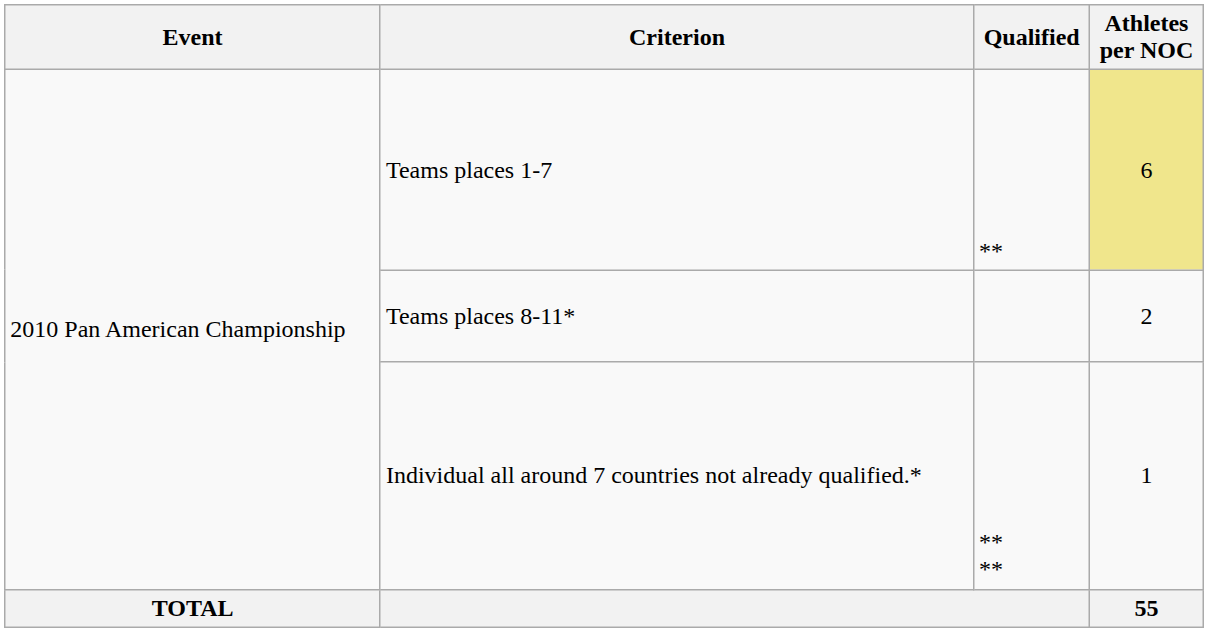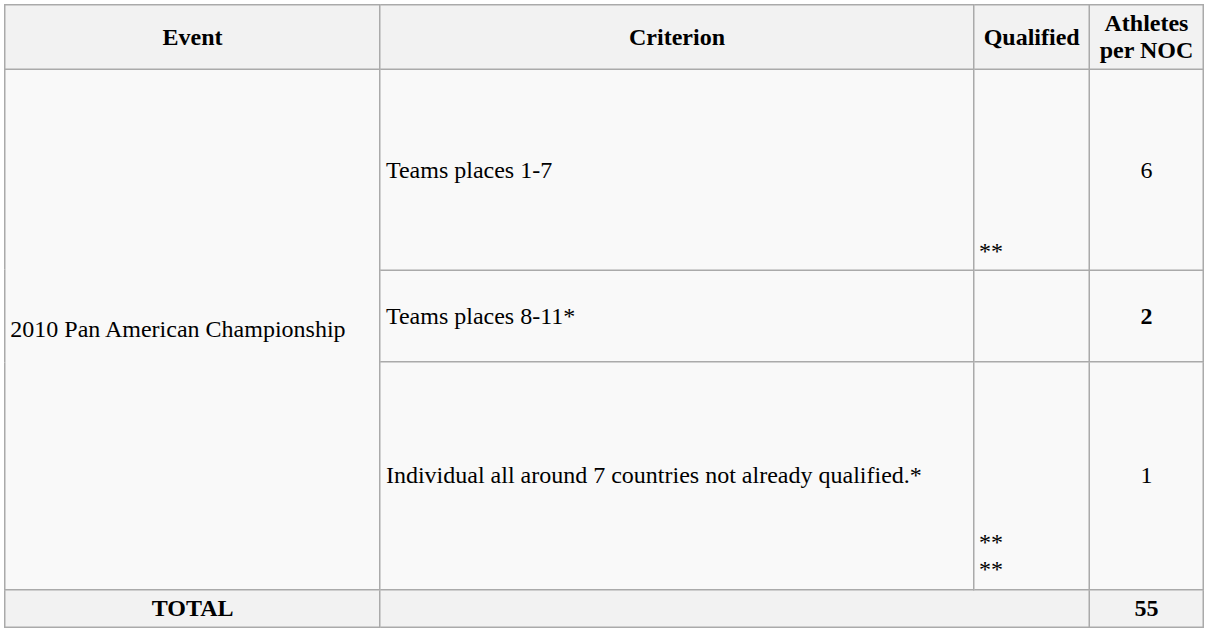(1146, 169) khaki background -> (1146, 169) no background
(1146, 315) normal -> (1146, 315) bold
